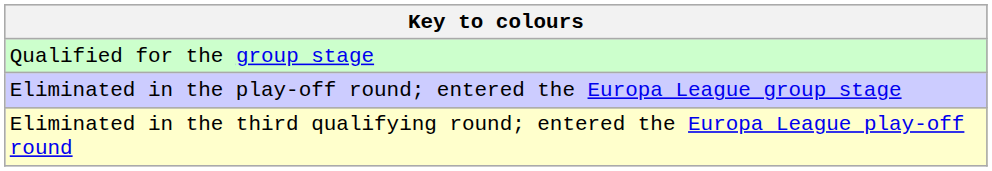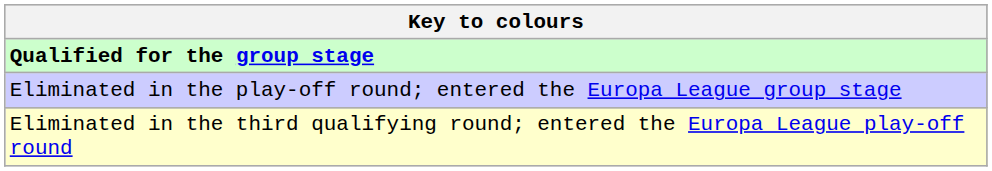(192, 56) normal -> (192, 56) bold
